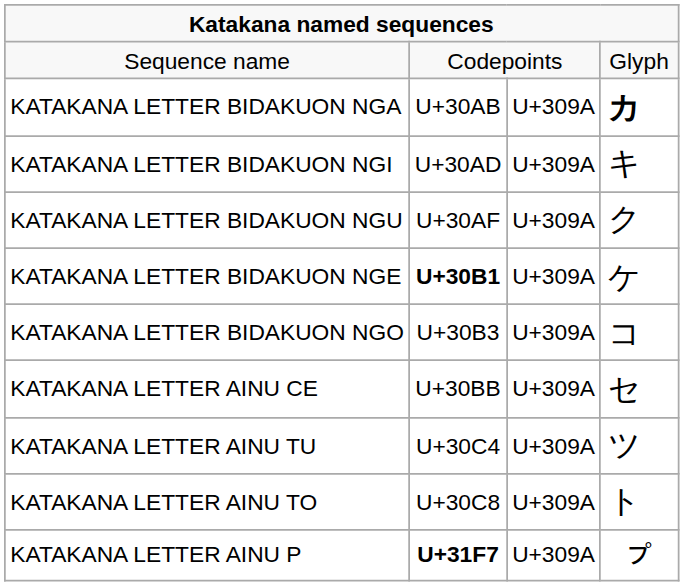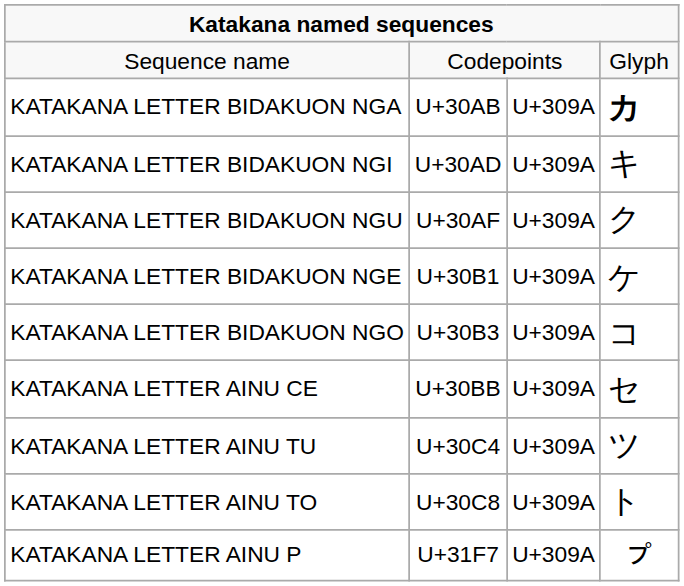(458, 276) bold -> (458, 276) normal
(458, 555) bold -> (458, 555) normal
